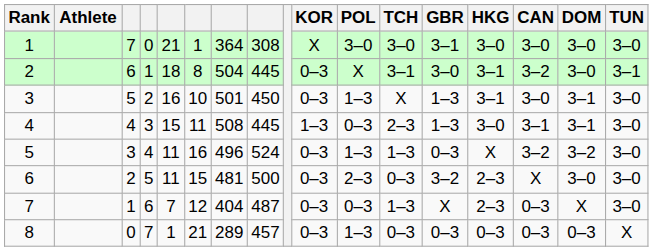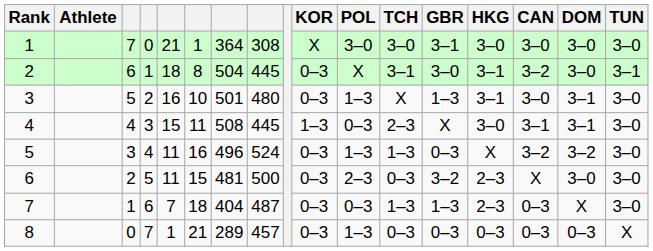(265, 98) 450 -> (265, 98) 480
(445, 125) 1–3 -> (445, 125) X
(198, 206) 12 -> (198, 206) 18
(445, 206) X -> (445, 206) 1–3
